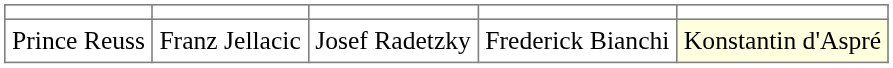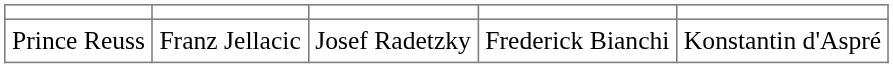(783, 40) lightyellow background -> (783, 40) no background
